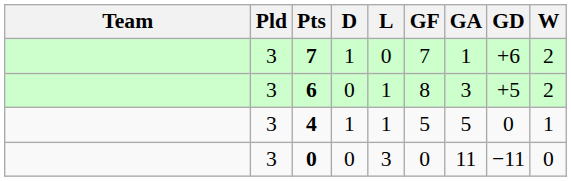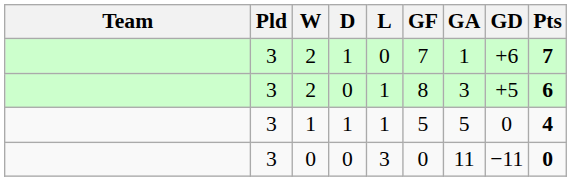columns swapped: (548, 21) <-> (311, 21)
